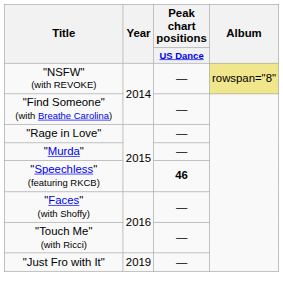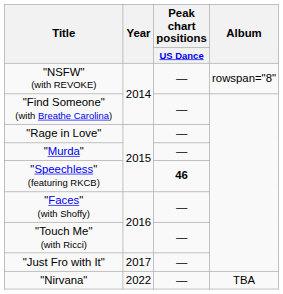(244, 78) khaki background -> (244, 78) no background
(138, 262) 2019 -> (138, 262) 2017
+ row: (64, 280)
